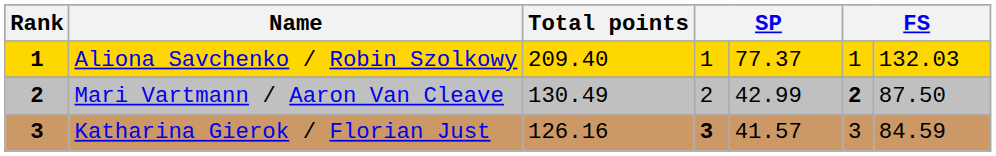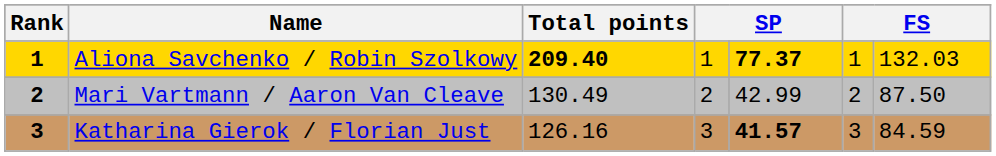(568, 60) normal -> (568, 60) bold
(768, 60) normal -> (768, 60) bold
(855, 96) bold -> (855, 96) normal
(706, 132) bold -> (706, 132) normal
(768, 132) normal -> (768, 132) bold
